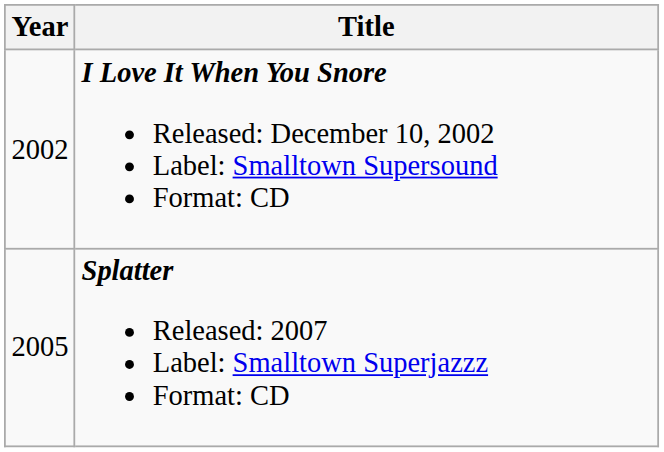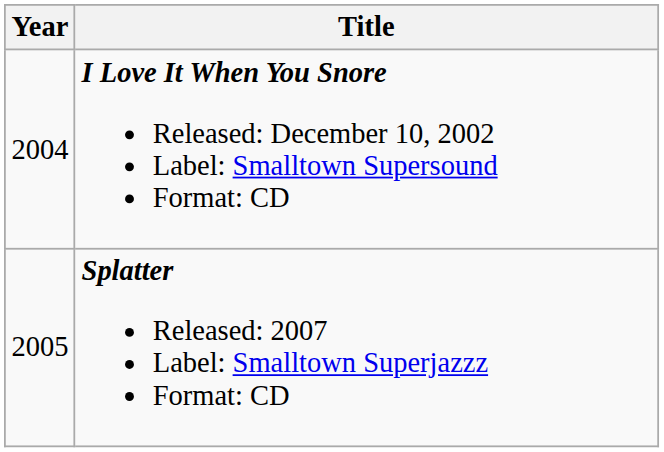(40, 148) 2002 -> (40, 148) 2004
